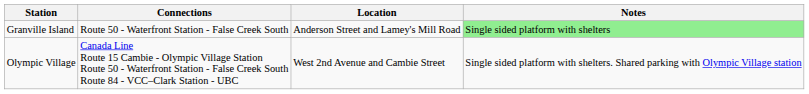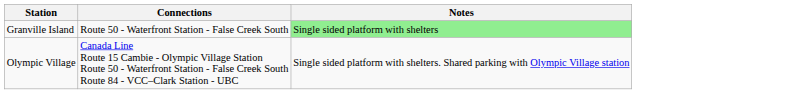- column: (377, 12)
